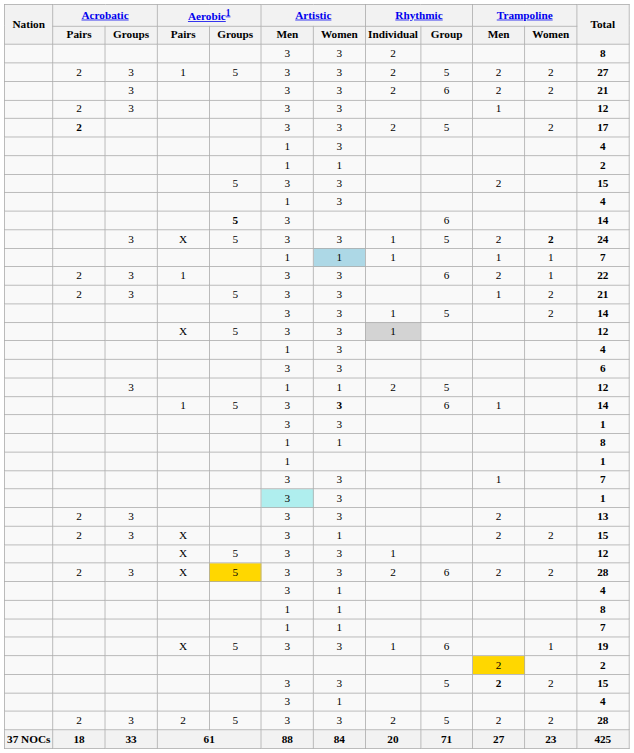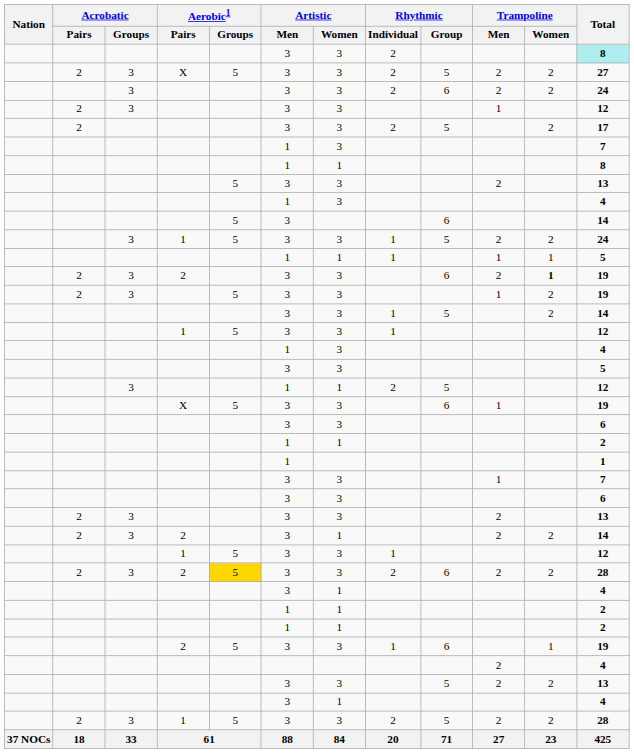(603, 54) no background -> (603, 54) paleturquoise background
(183, 72) 1 -> (183, 72) X
(603, 91) 21 -> (603, 91) 24
(79, 128) bold -> (79, 128) normal
(603, 146) 4 -> (603, 146) 7
(603, 165) 2 -> (603, 165) 8
(603, 183) 15 -> (603, 183) 13
(235, 220) bold -> (235, 220) normal
(183, 239) X -> (183, 239) 1
(551, 239) bold -> (551, 239) normal
(339, 257) lightblue background -> (339, 257) no background
(603, 257) 7 -> (603, 257) 5
(183, 276) 1 -> (183, 276) 2
(551, 276) normal -> (551, 276) bold
(603, 276) 22 -> (603, 276) 19
(603, 294) 21 -> (603, 294) 19
(183, 332) X -> (183, 332) 1
(393, 332) lightgrey background -> (393, 332) no background
(603, 369) 6 -> (603, 369) 5
(183, 406) 1 -> (183, 406) X
(339, 406) bold -> (339, 406) normal
(603, 406) 14 -> (603, 406) 19
(603, 424) 1 -> (603, 424) 6
(603, 443) 8 -> (603, 443) 2
(287, 498) paleturquoise background -> (287, 498) no background
(603, 498) 1 -> (603, 498) 6
(183, 535) X -> (183, 535) 2
(603, 535) 15 -> (603, 535) 14
(183, 554) X -> (183, 554) 1
(183, 572) X -> (183, 572) 2
(603, 609) 8 -> (603, 609) 2
(603, 628) 7 -> (603, 628) 2
(183, 646) X -> (183, 646) 2
(499, 665) gold background -> (499, 665) no background
(603, 665) 2 -> (603, 665) 4
(499, 684) bold -> (499, 684) normal
(603, 684) 15 -> (603, 684) 13
(183, 721) 2 -> (183, 721) 1
